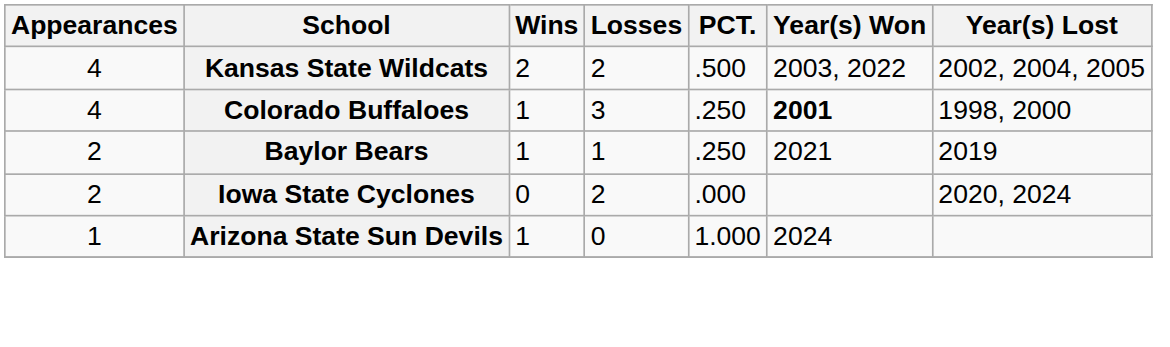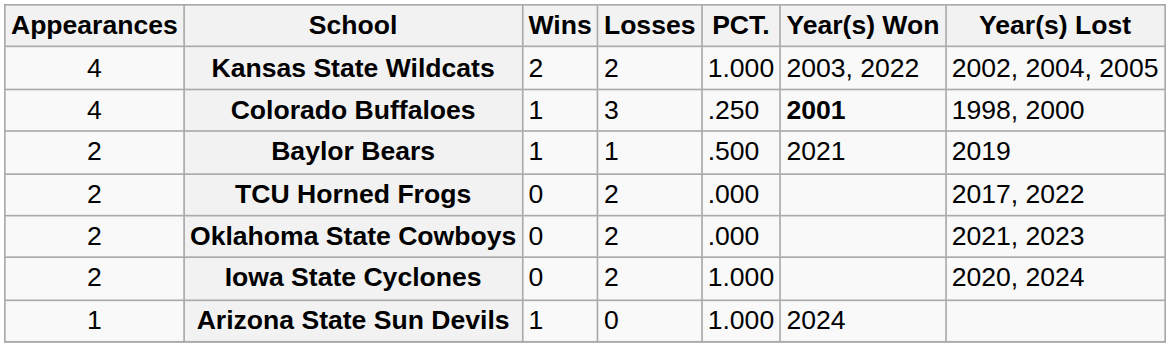(720, 67) .500 -> (741, 67) 1.000
(720, 151) .250 -> (734, 151) .500
+ row: (353, 194)
+ row: (353, 236)
(720, 194) .000 -> (741, 278) 1.000
